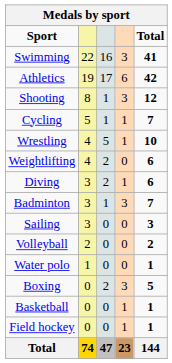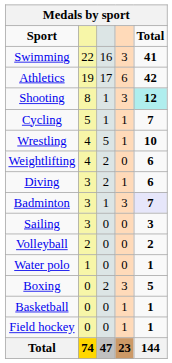(150, 98) no background -> (150, 98) paleturquoise background
(150, 202) no background -> (150, 202) lavender background
